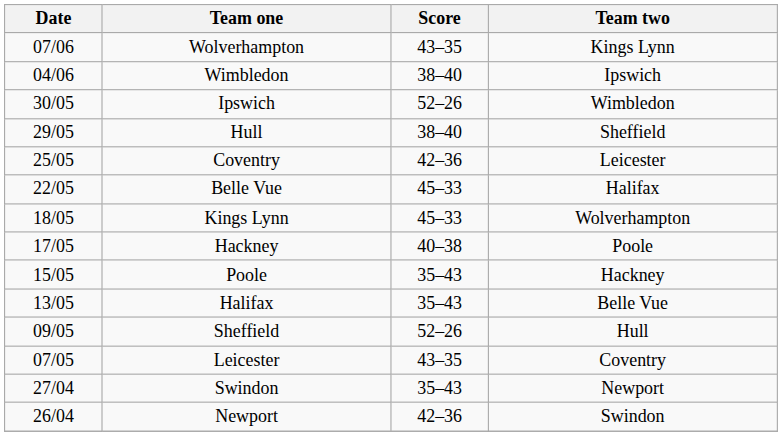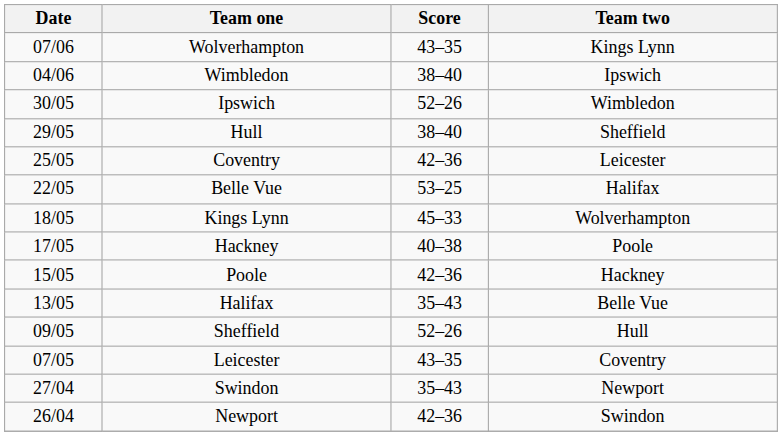(440, 189) 45–33 -> (440, 189) 53–25
(440, 274) 35–43 -> (440, 274) 42–36
